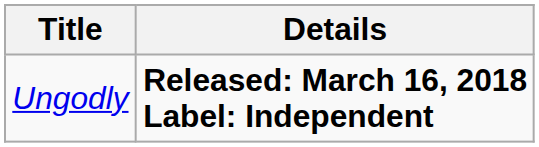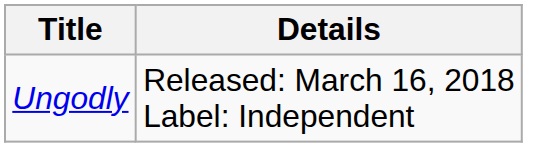(335, 97) bold -> (329, 97) normal
